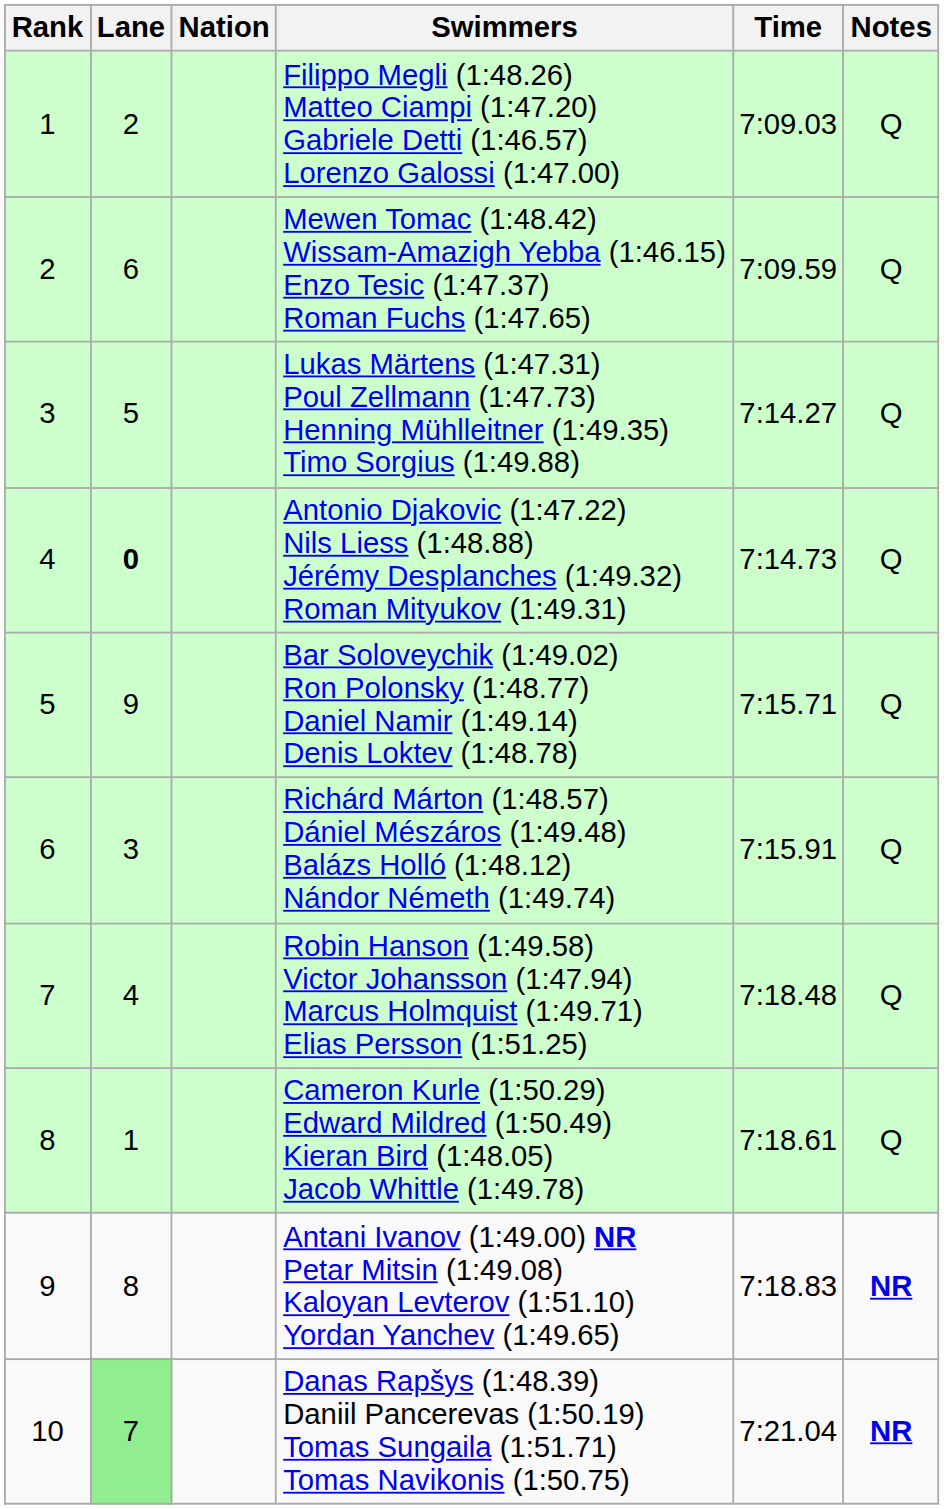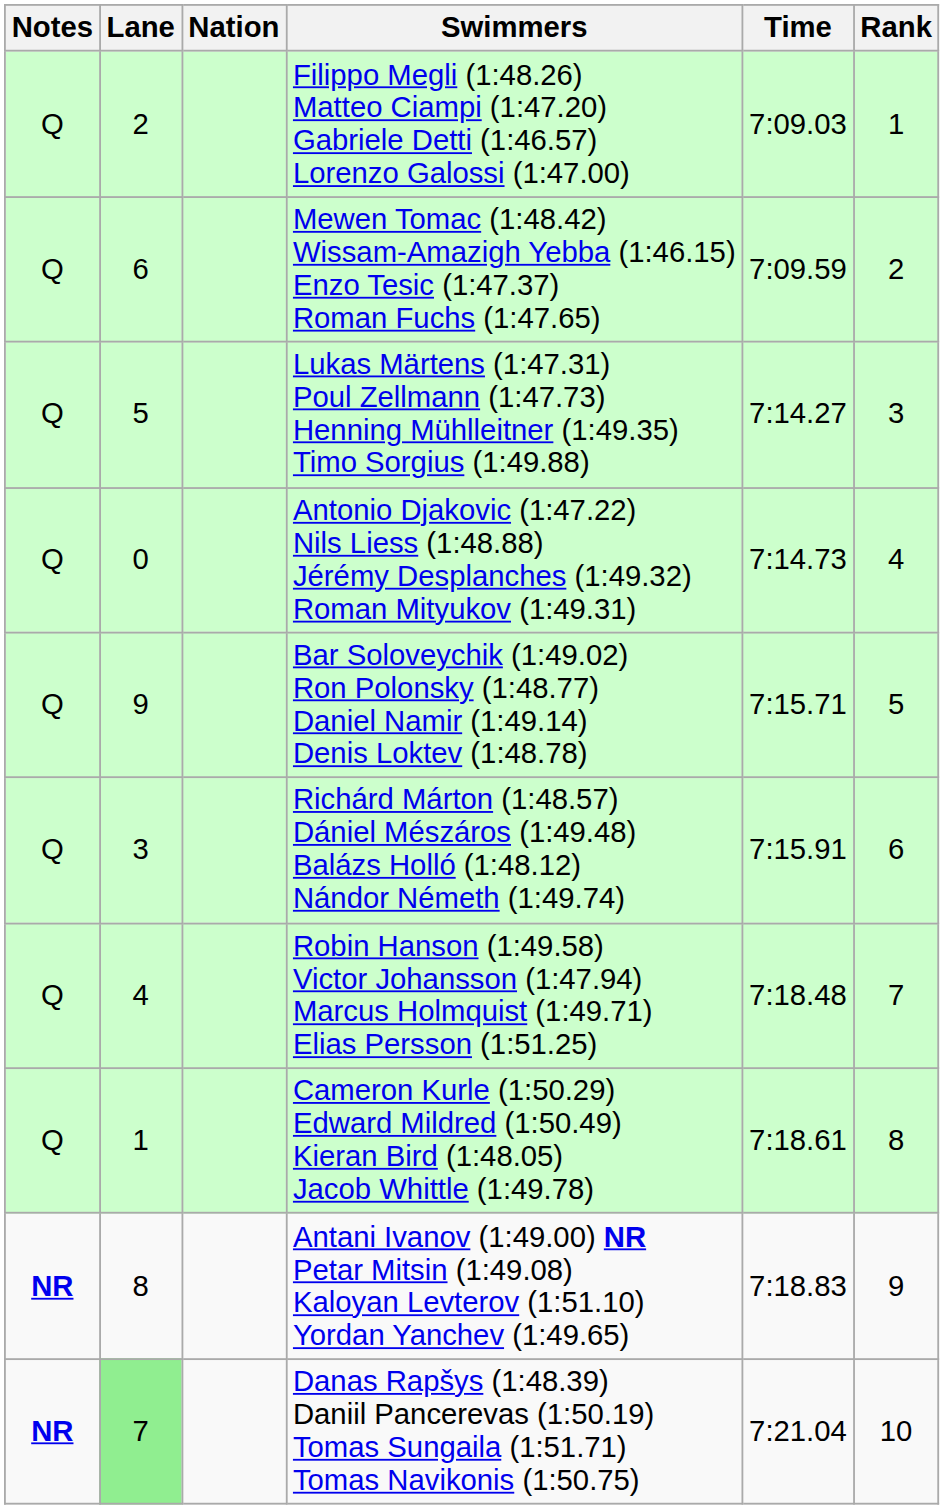columns swapped: (47, 27) <-> (891, 27)
(131, 559) bold -> (141, 559) normal
